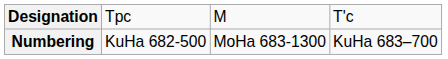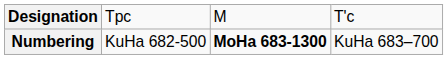(270, 41) normal -> (270, 41) bold
